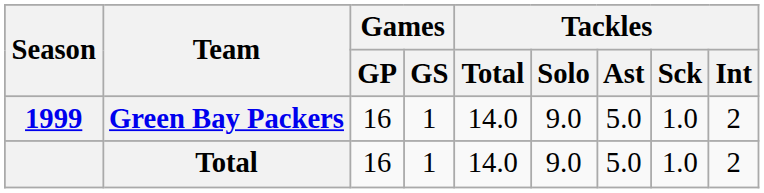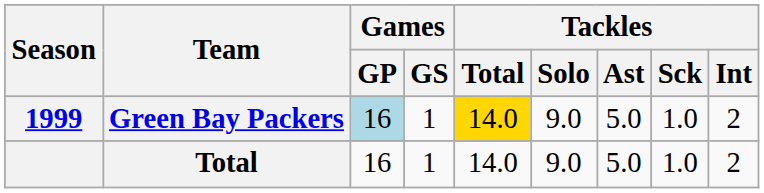(377, 118) no background -> (377, 118) lightblue background
(493, 118) no background -> (493, 118) gold background
